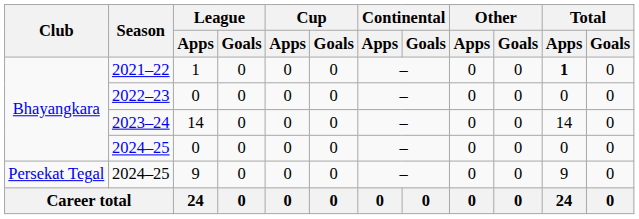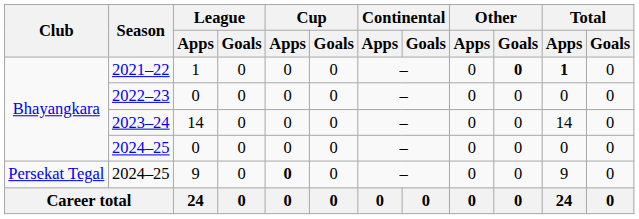(518, 69) normal -> (518, 69) bold
(288, 174) normal -> (288, 174) bold
